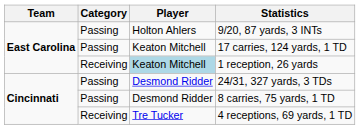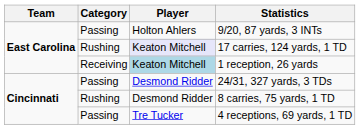(99, 47) Passing -> (100, 47) Rushing
(169, 47) no background -> (169, 47) lavender background
(99, 98) Passing -> (100, 98) Rushing
(104, 115) Receiving -> (99, 115) Passing
